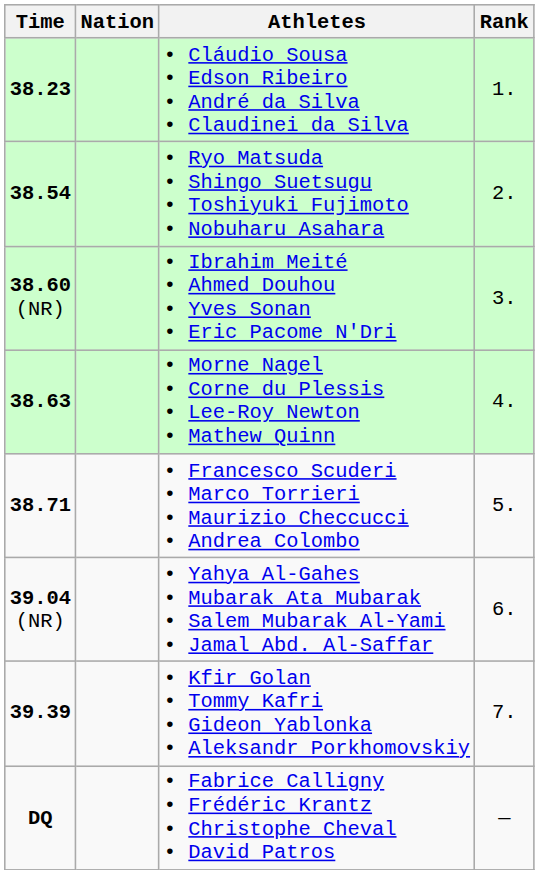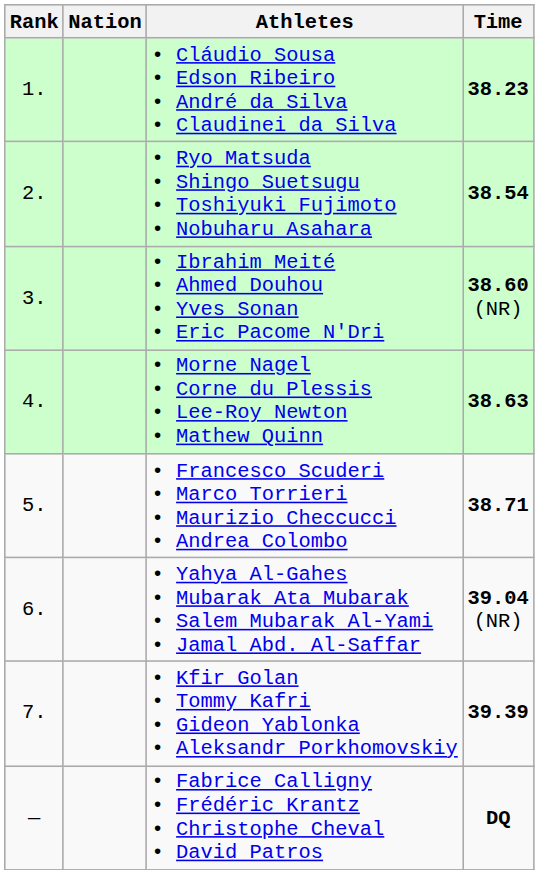columns swapped: (504, 21) <-> (40, 21)
